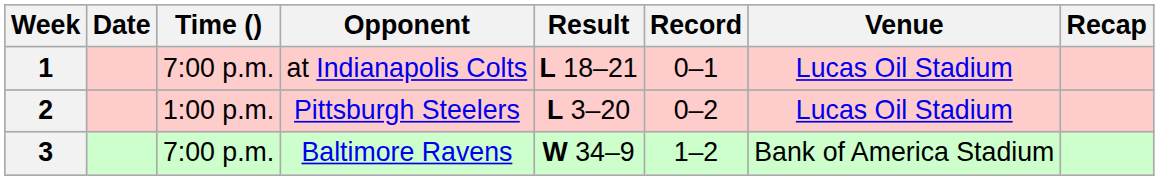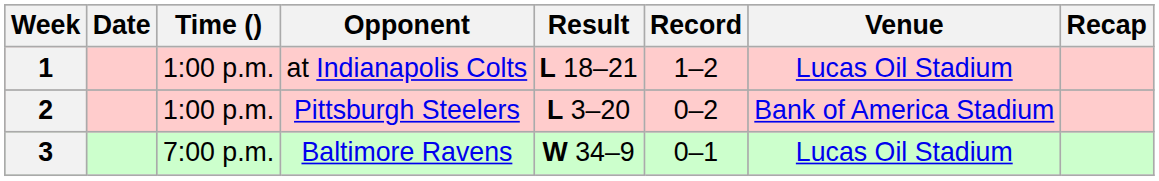(219, 68) 7:00 p.m. -> (219, 68) 1:00 p.m.
(696, 68) 0–1 -> (696, 68) 1–2
(904, 110) Lucas Oil Stadium -> (904, 110) Bank of America Stadium
(696, 152) 1–2 -> (696, 152) 0–1
(904, 152) Bank of America Stadium -> (904, 152) Lucas Oil Stadium
